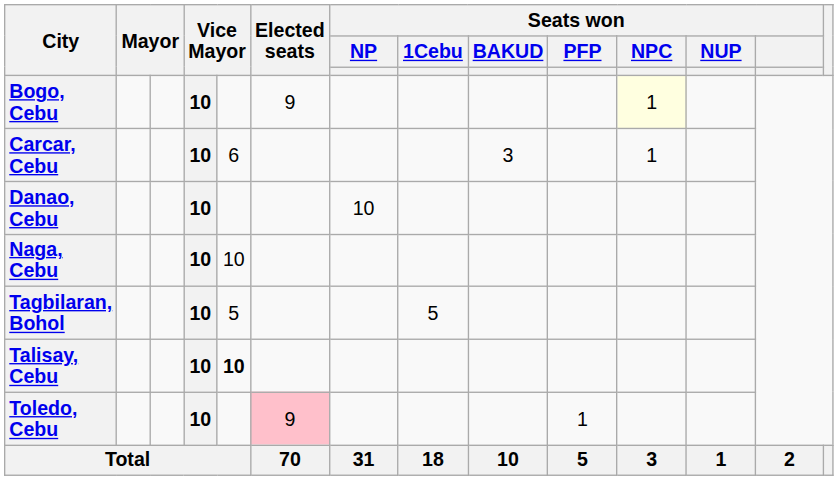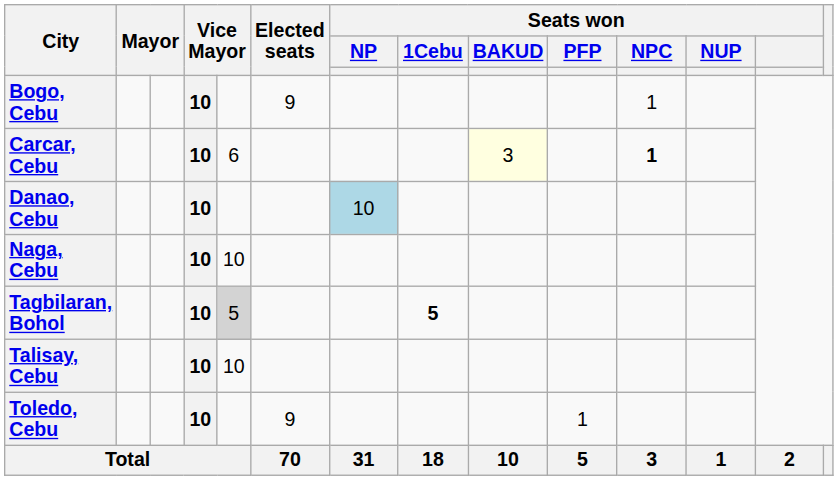(652, 102) lightyellow background -> (652, 102) no background
(508, 155) no background -> (508, 155) lightyellow background
(652, 155) normal -> (652, 155) bold
(364, 208) no background -> (364, 208) lightblue background
(234, 313) no background -> (234, 313) lightgrey background
(433, 313) normal -> (433, 313) bold
(234, 366) bold -> (234, 366) normal
(290, 419) pink background -> (290, 419) no background
